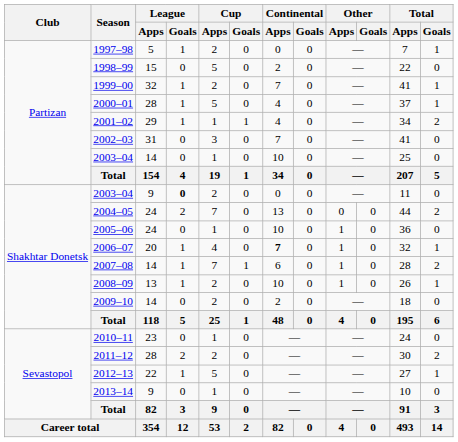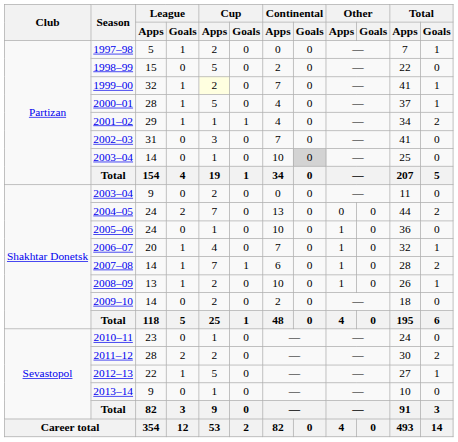(214, 85) no background -> (214, 85) lightyellow background
(310, 157) no background -> (310, 157) lightgrey background
(183, 193) bold -> (183, 193) normal
(278, 247) bold -> (278, 247) normal
